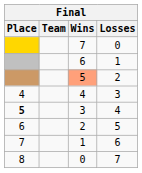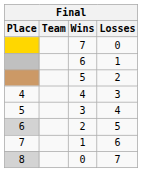(83, 78) lightsalmon background -> (83, 78) no background
(22, 110) bold -> (22, 110) normal
(22, 127) no background -> (22, 127) lightgrey background
(22, 159) no background -> (22, 159) lightgrey background
